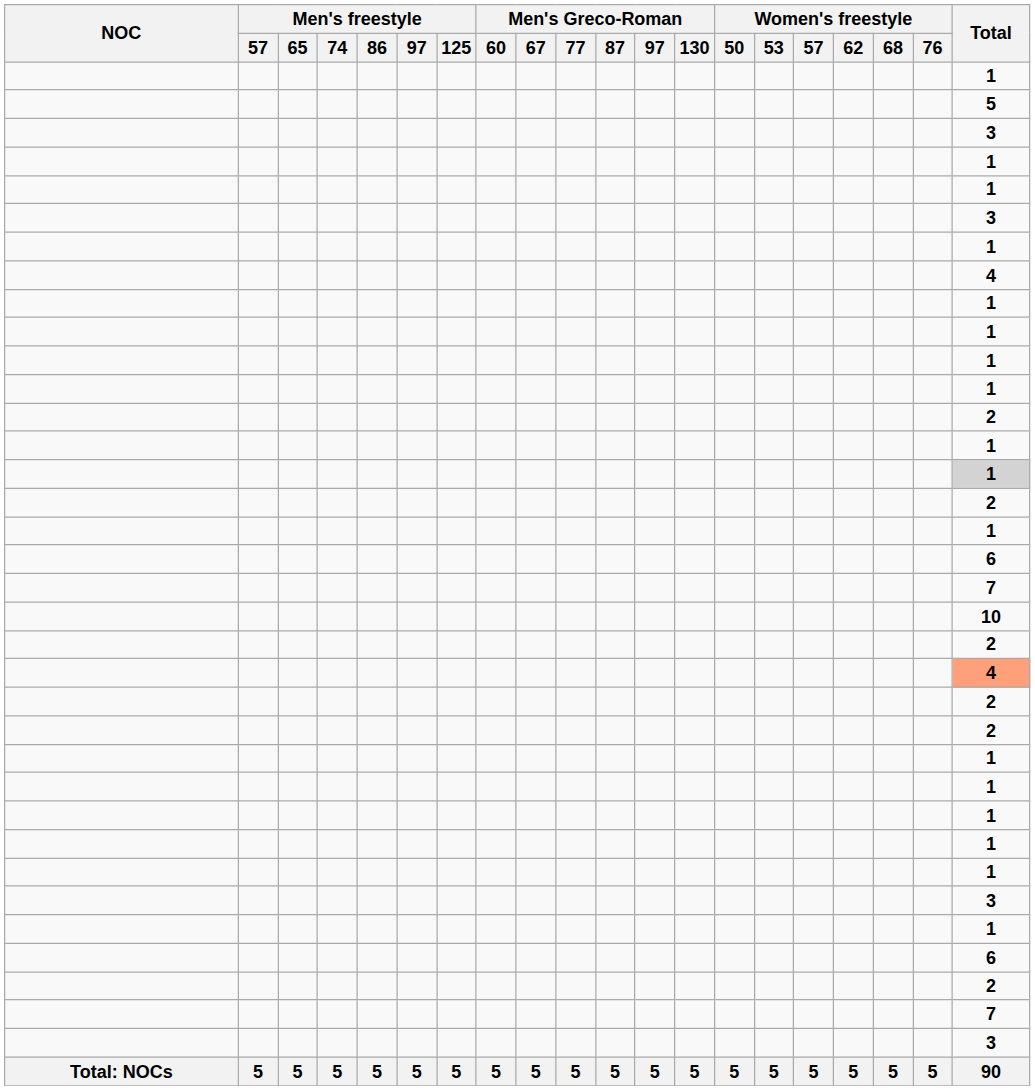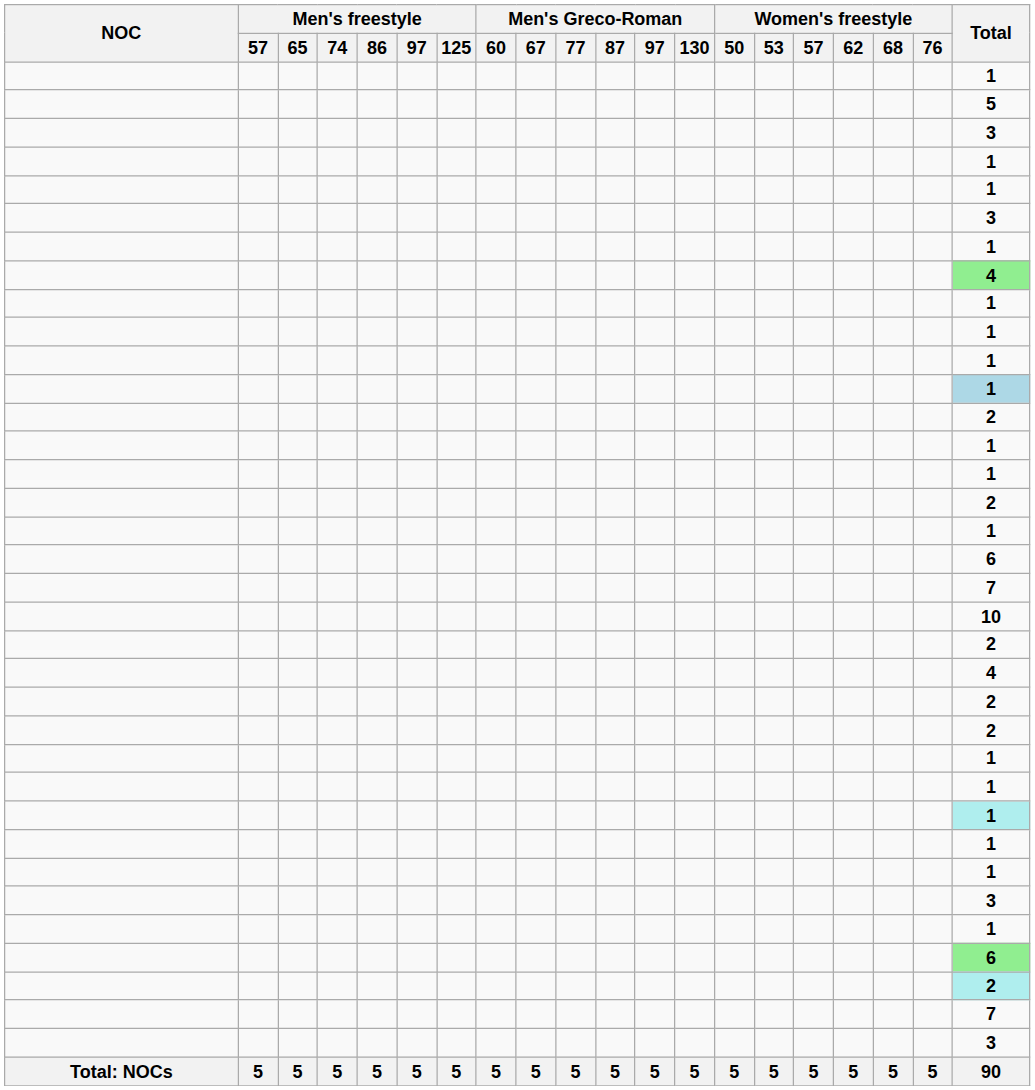(991, 275) no background -> (991, 275) lightgreen background
(991, 389) no background -> (991, 389) lightblue background
(991, 474) lightgrey background -> (991, 474) no background
(991, 673) lightsalmon background -> (991, 673) no background
(991, 815) no background -> (991, 815) paleturquoise background
(991, 958) no background -> (991, 958) lightgreen background
(991, 986) no background -> (991, 986) paleturquoise background
